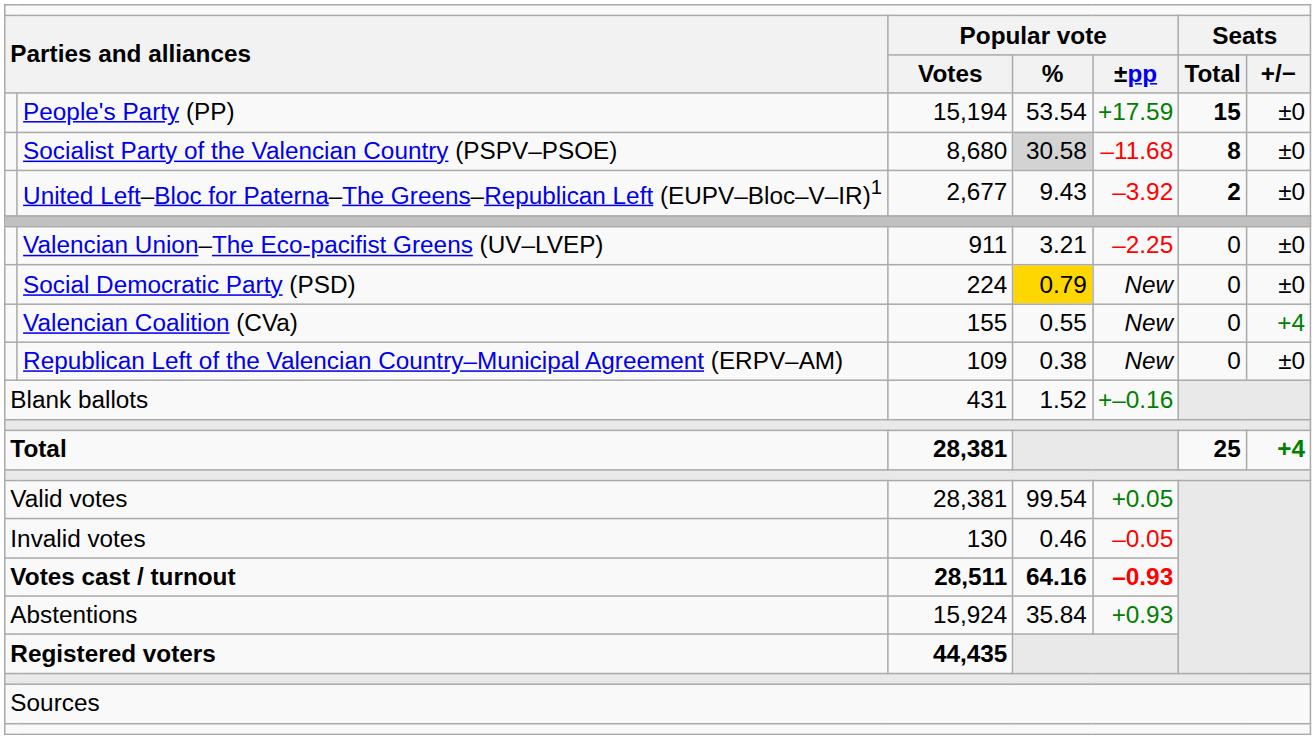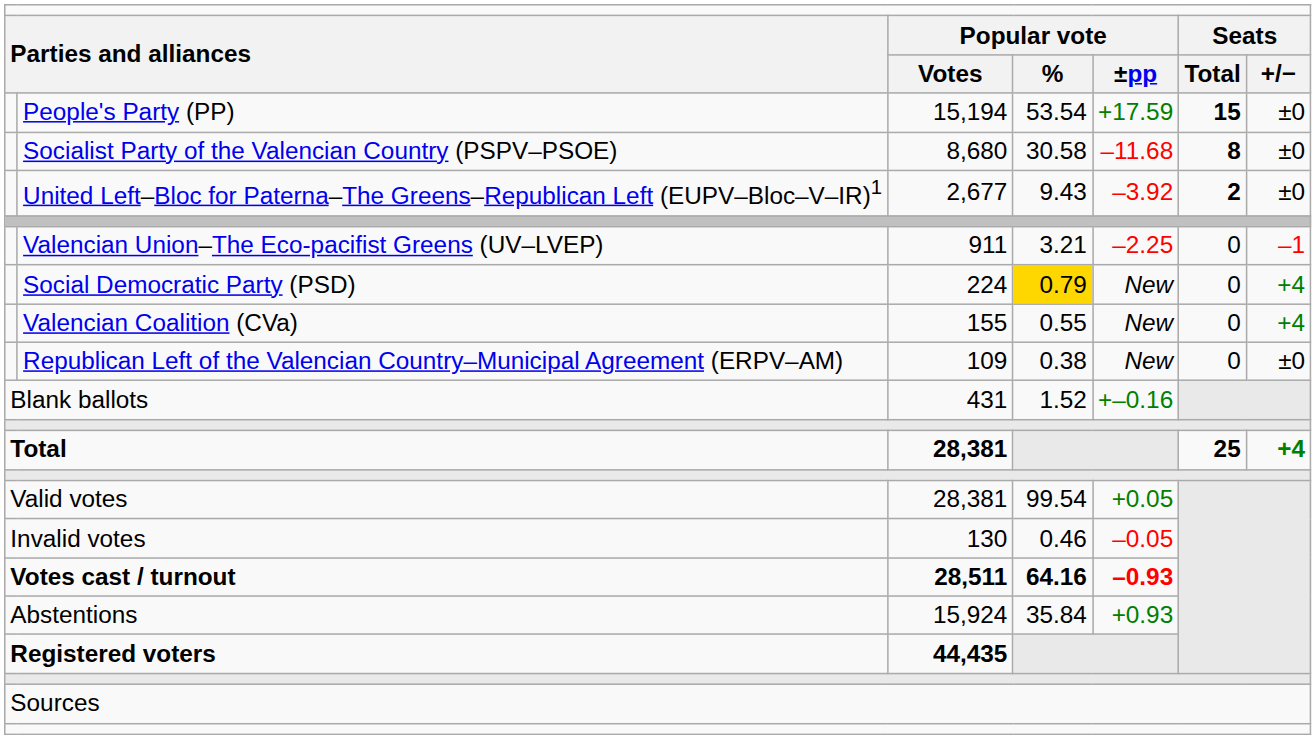(1056, 150) lightgrey background -> (1056, 150) no background
(1292, 245) ±0 -> (1292, 245) –1
(1292, 284) ±0 -> (1291, 284) +4
